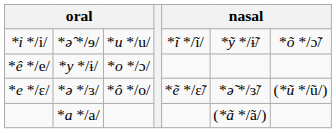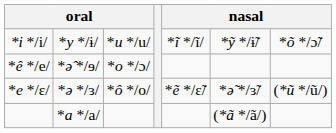(78, 41) *ə̂ */ɘ/ -> (78, 41) *y */ɨ/
(78, 66) *y */ɨ/ -> (78, 66) *ə̂ */ɘ/
